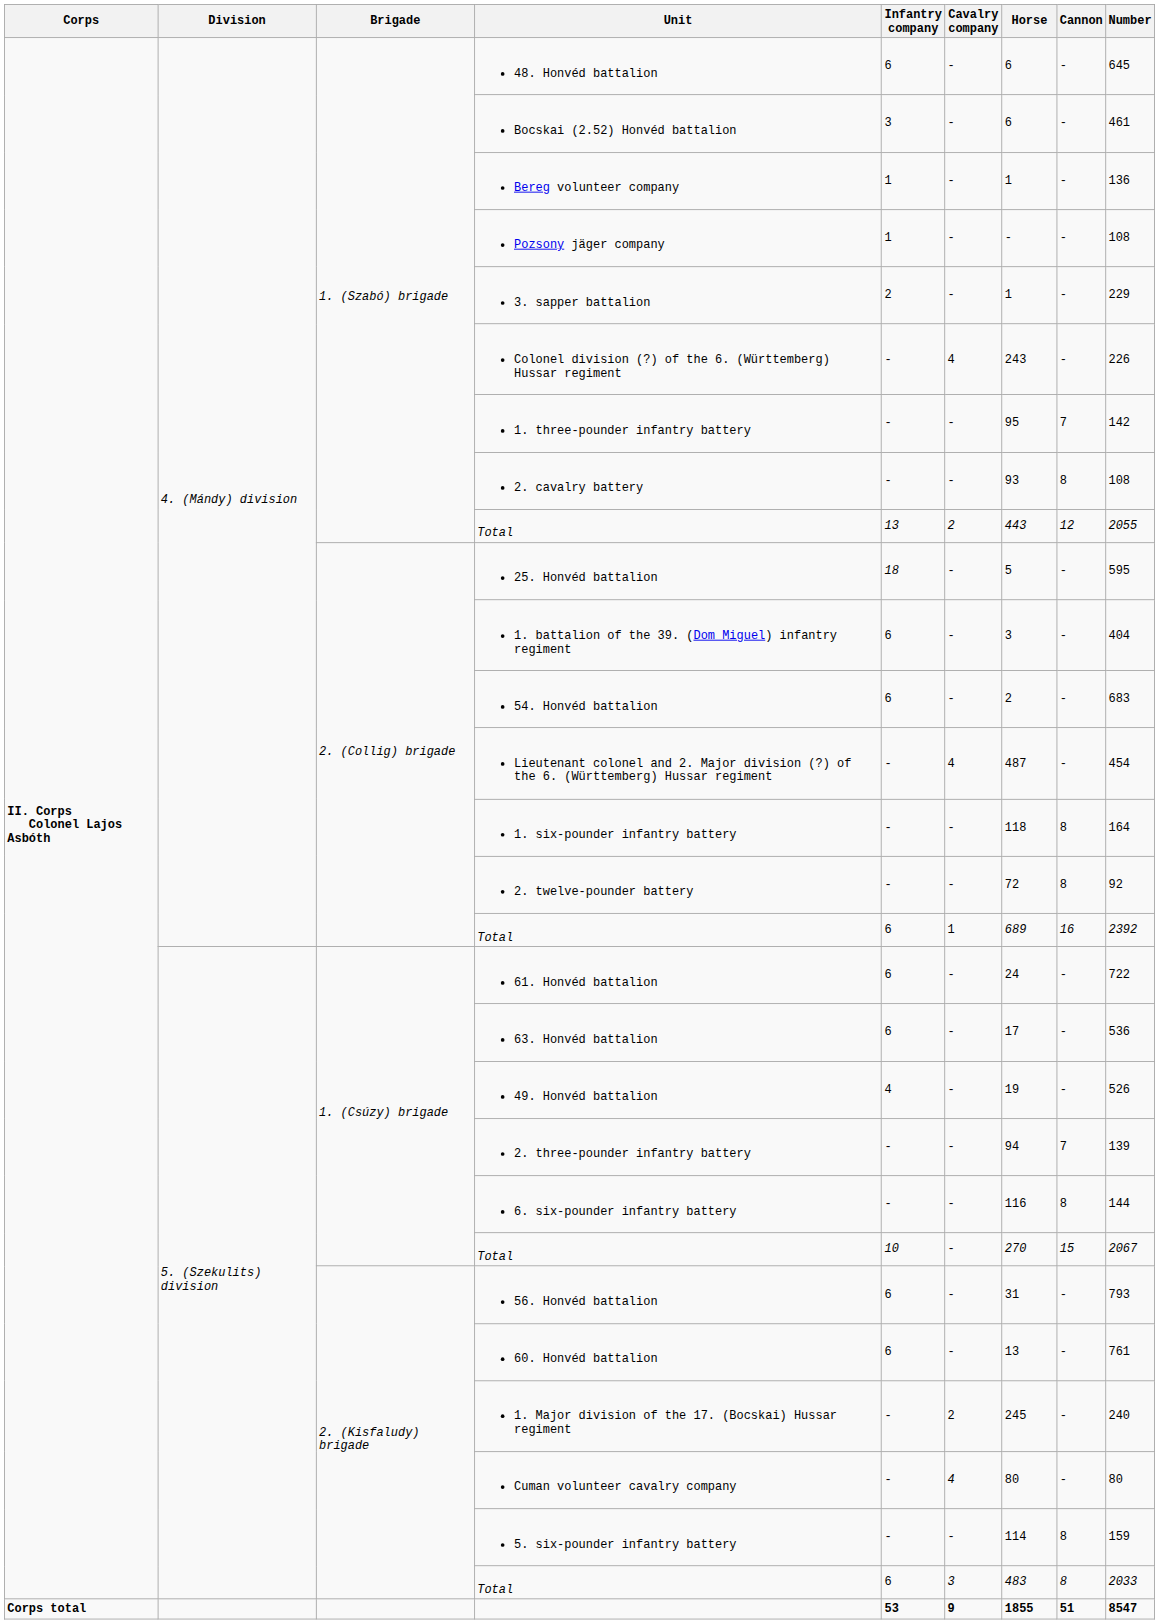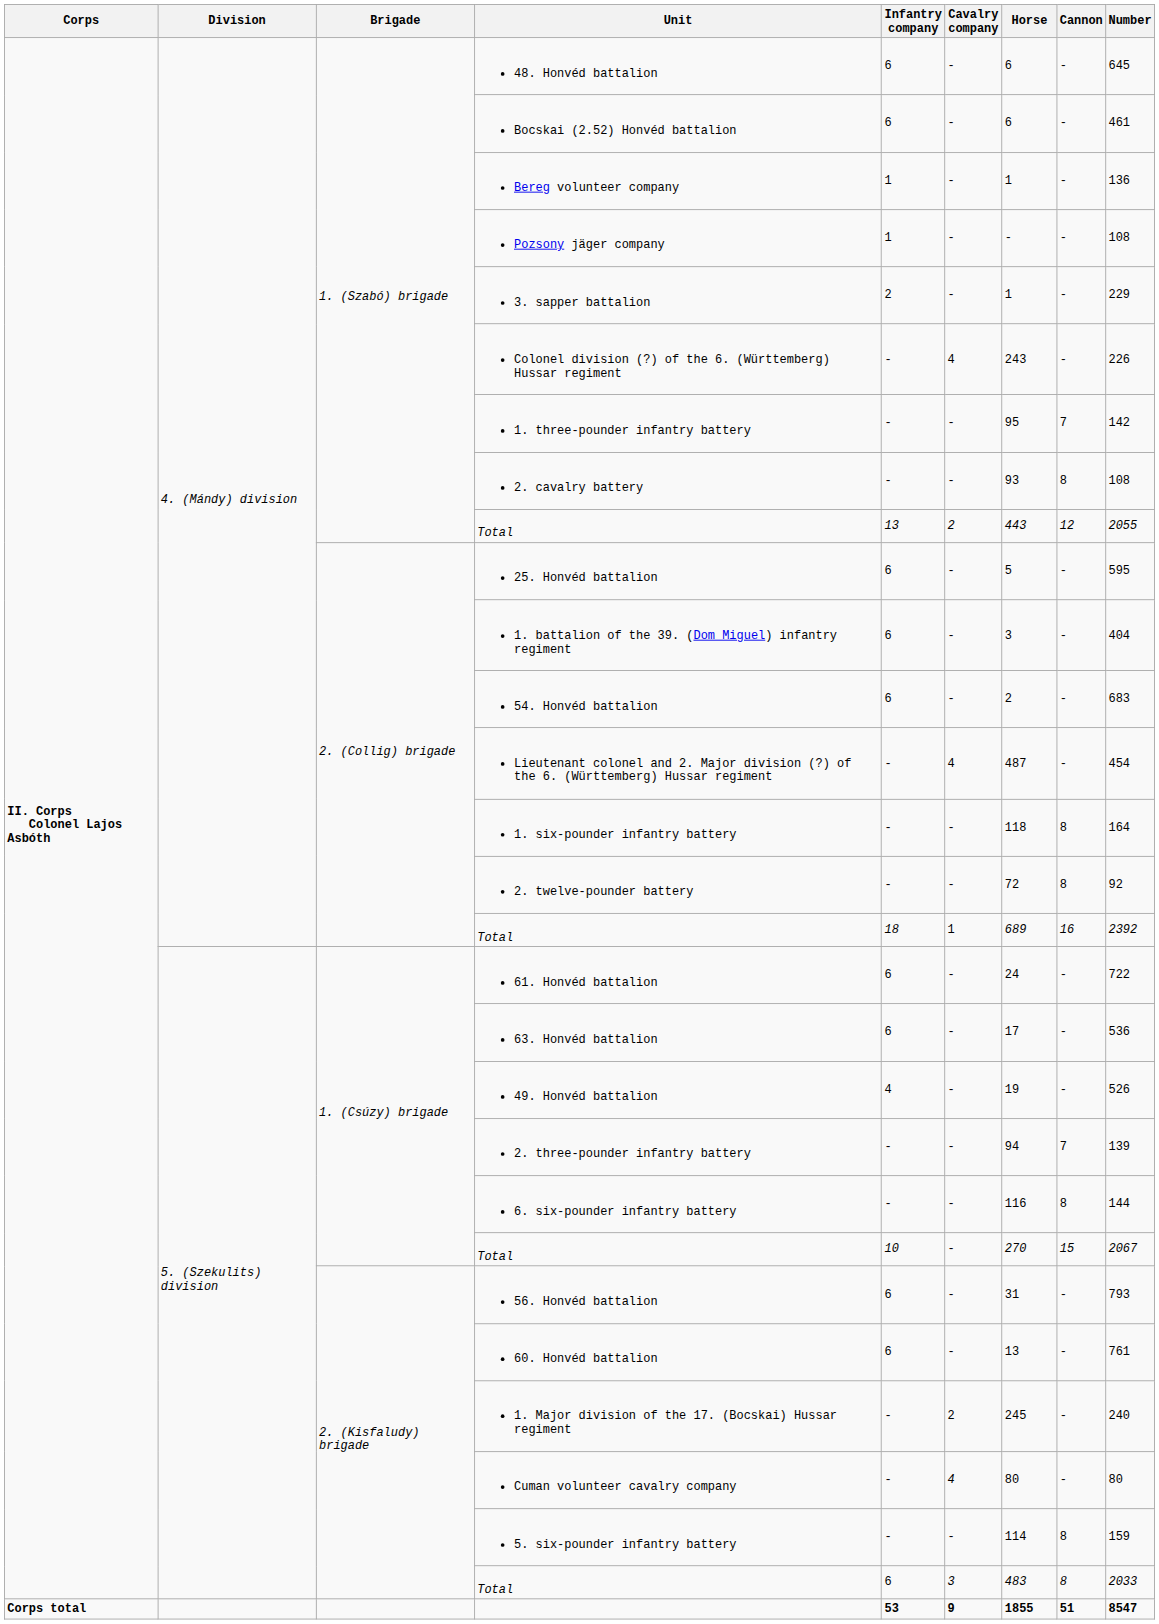(888, 124) 3 -> (888, 124) 6
(892, 571) 18 -> (888, 571) 6
(888, 930) 6 -> (892, 930) 18
